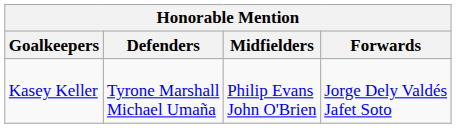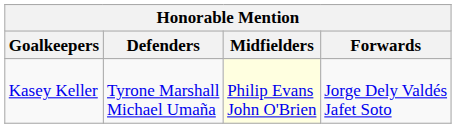(272, 100) no background -> (272, 100) lightyellow background
